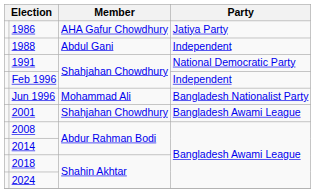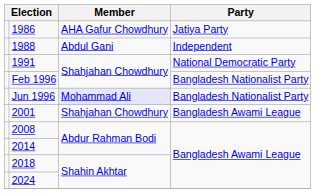(202, 79) Independent -> (241, 79) Bangladesh Nationalist Party
(96, 96) no background -> (96, 96) lavender background
